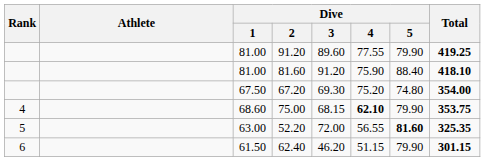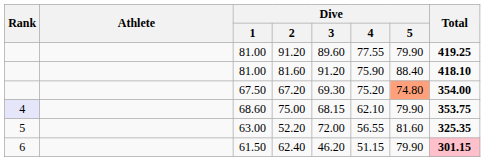(410, 90) no background -> (410, 90) lightsalmon background
(22, 109) no background -> (22, 109) lavender background
(370, 109) bold -> (370, 109) normal
(410, 128) bold -> (410, 128) normal
(455, 147) no background -> (455, 147) pink background
